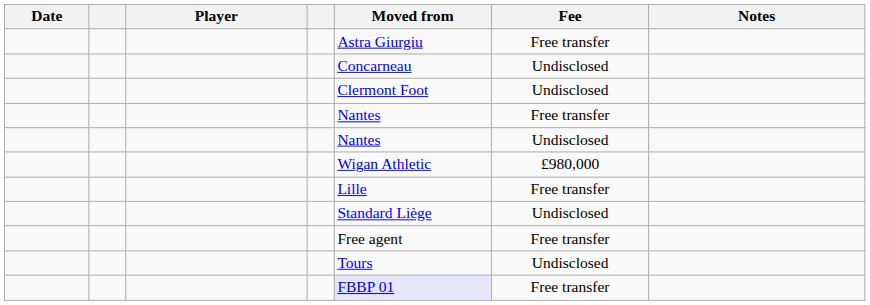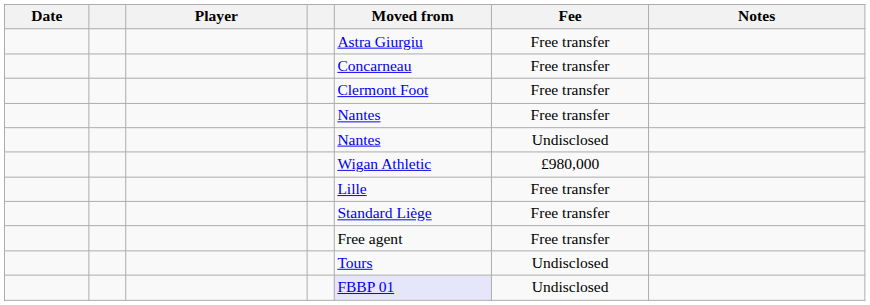(570, 66) Undisclosed -> (570, 66) Free transfer
(570, 90) Undisclosed -> (570, 90) Free transfer
(570, 213) Undisclosed -> (570, 213) Free transfer
(570, 287) Free transfer -> (570, 287) Undisclosed
